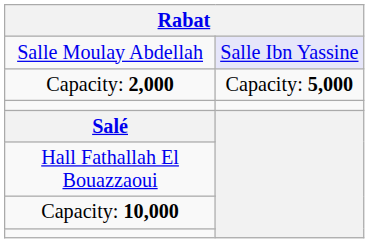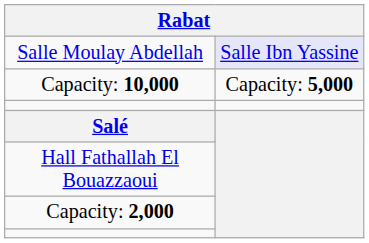(110, 84) Capacity: 2,000 -> (110, 84) Capacity: 10,000
(110, 212) Capacity: 10,000 -> (110, 212) Capacity: 2,000
